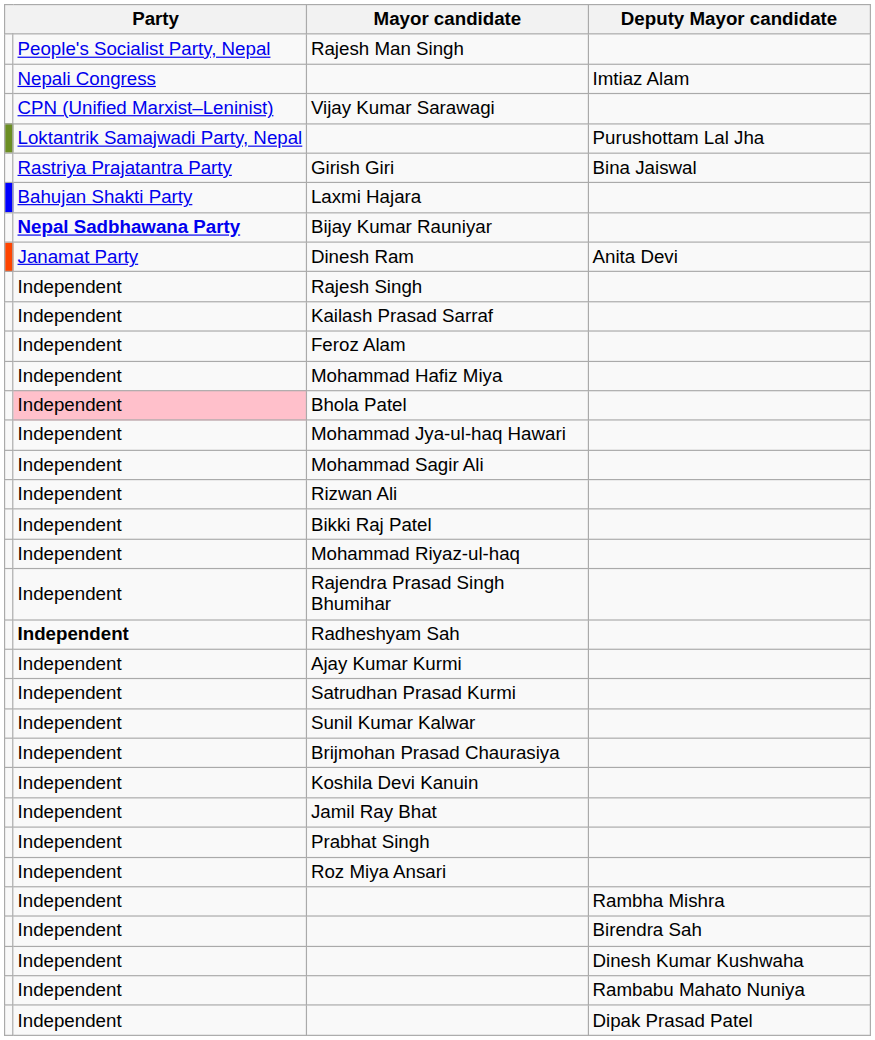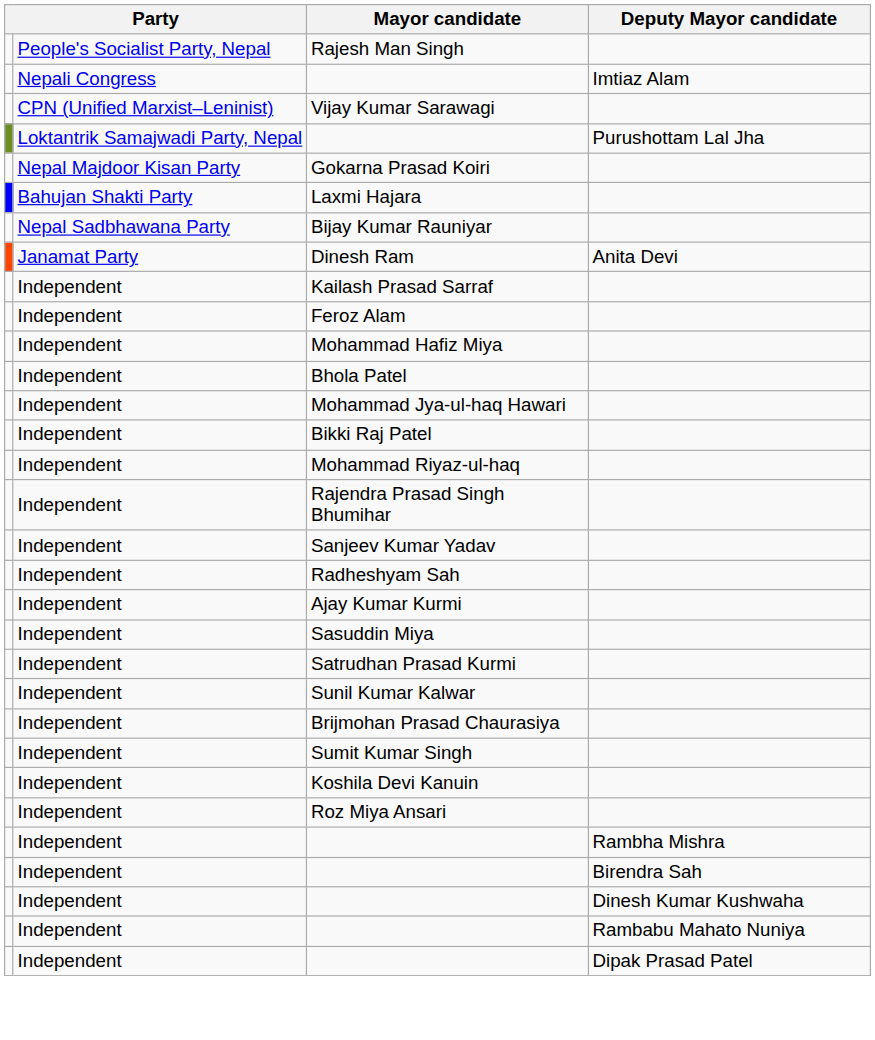- row: (353, 167)
+ row: (400, 167)
(129, 227) bold -> (124, 227) normal
- row: (367, 286)
(70, 405) pink background -> (70, 375) no background
- row: (397, 464)
- row: (354, 494)
+ row: (403, 545)
(73, 634) bold -> (70, 574) normal
+ row: (372, 634)
+ row: (392, 752)
- row: (374, 812)
- row: (370, 842)
